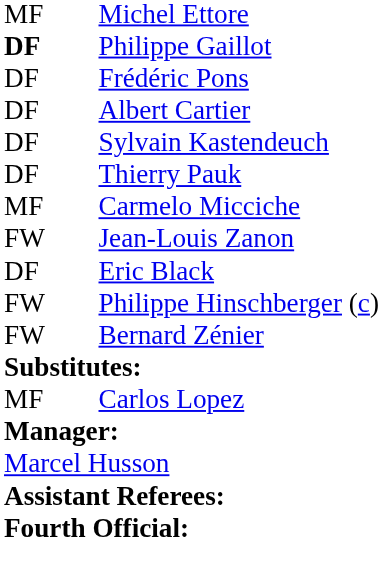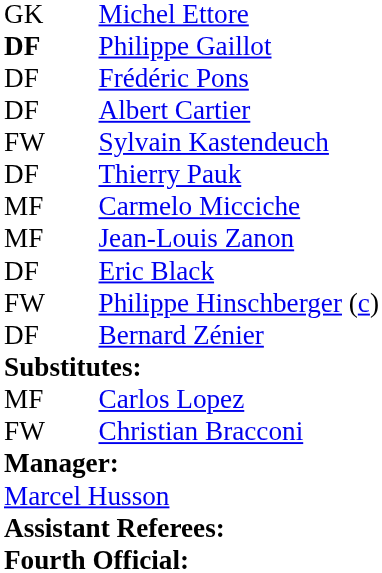(24, 13) MF -> (24, 13) GK
(21, 142) DF -> (24, 142) FW
(24, 238) FW -> (24, 238) MF
(24, 334) FW -> (21, 334) DF
+ row: (201, 431)
